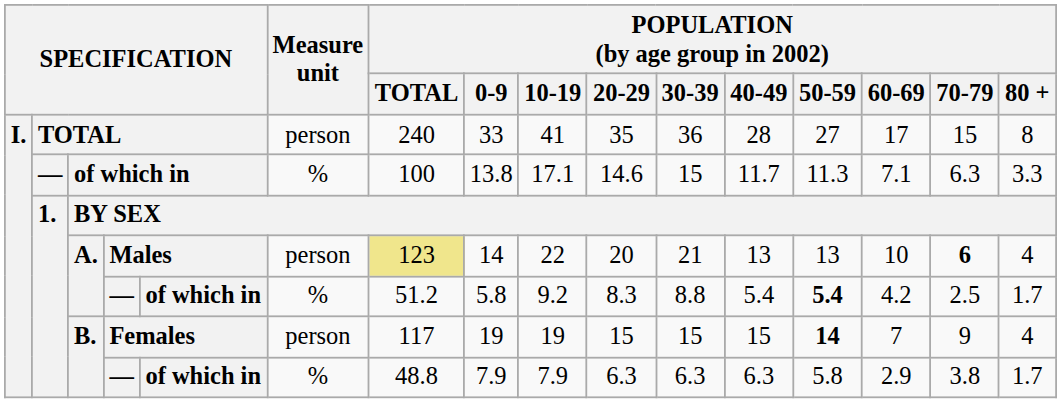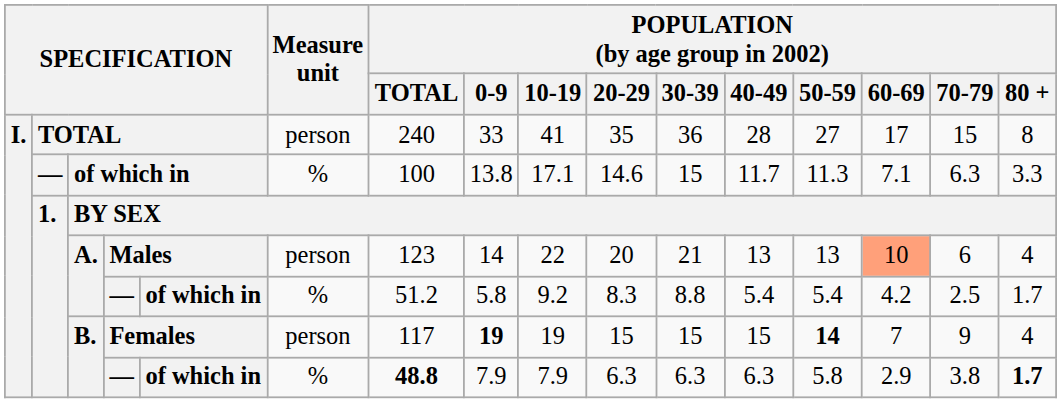(417, 255) khaki background -> (417, 255) no background
(896, 255) no background -> (896, 255) lightsalmon background
(965, 255) bold -> (965, 255) normal
(828, 295) bold -> (828, 295) normal
(491, 335) normal -> (491, 335) bold
(417, 376) normal -> (417, 376) bold
(1027, 376) normal -> (1027, 376) bold
